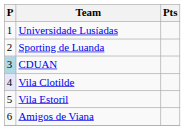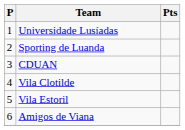(10, 64) lightblue background -> (10, 64) no background
(10, 82) lavender background -> (10, 82) no background
